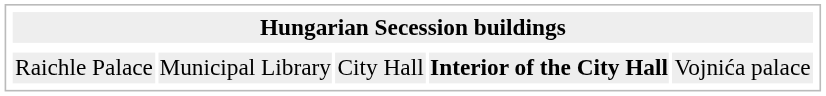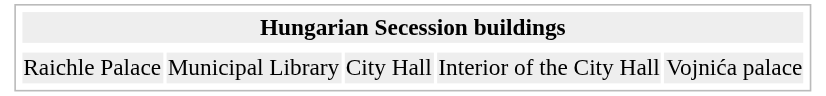(549, 68) bold -> (549, 68) normal
